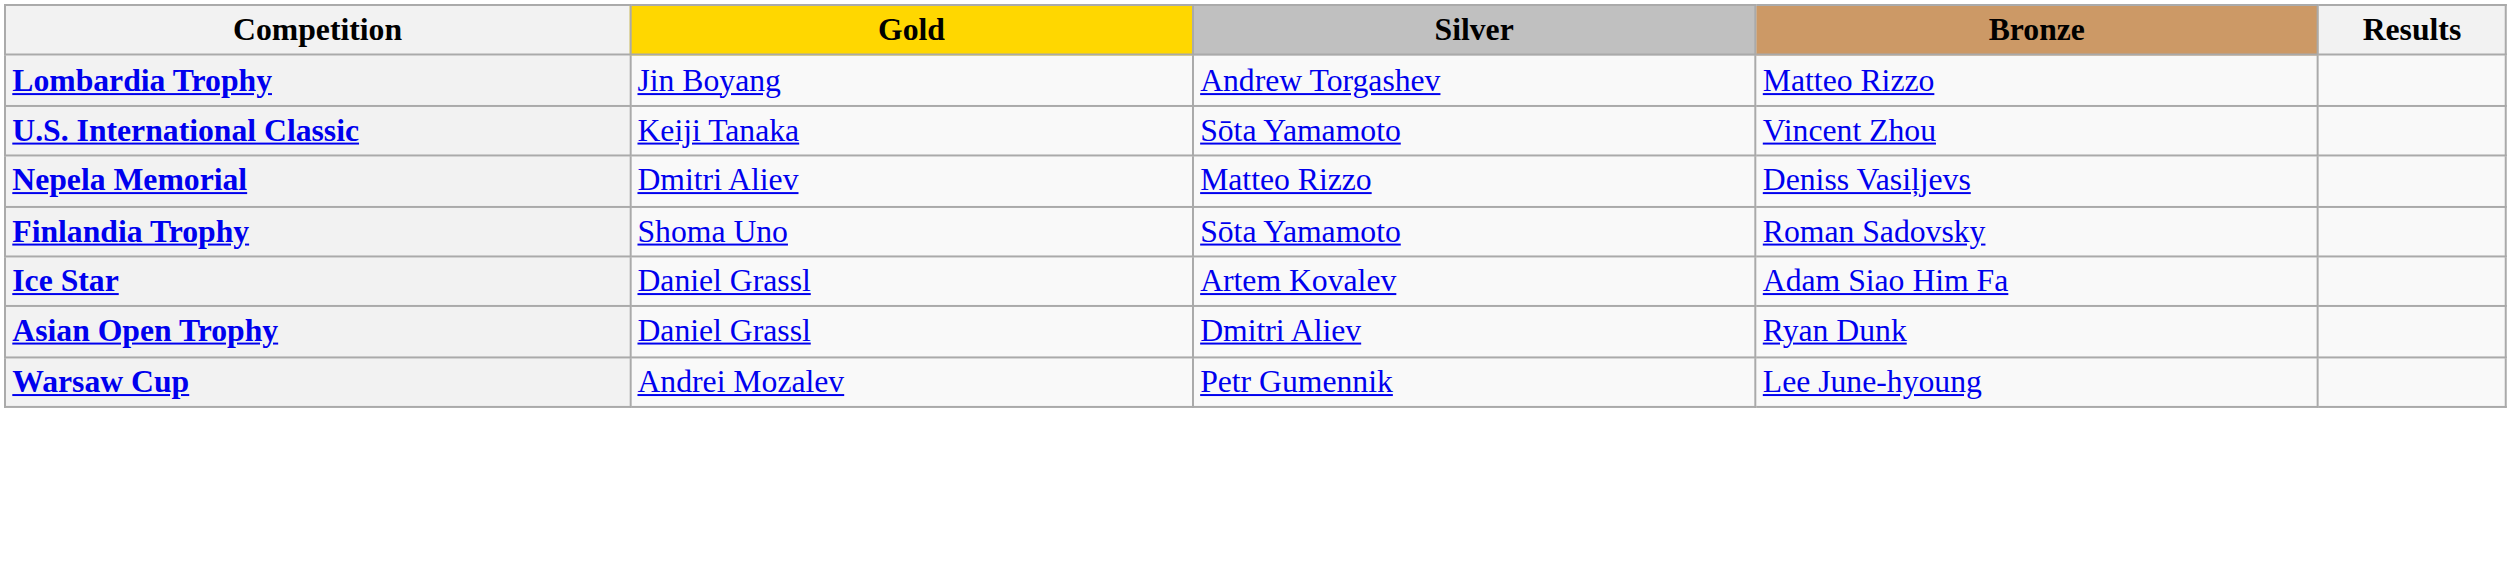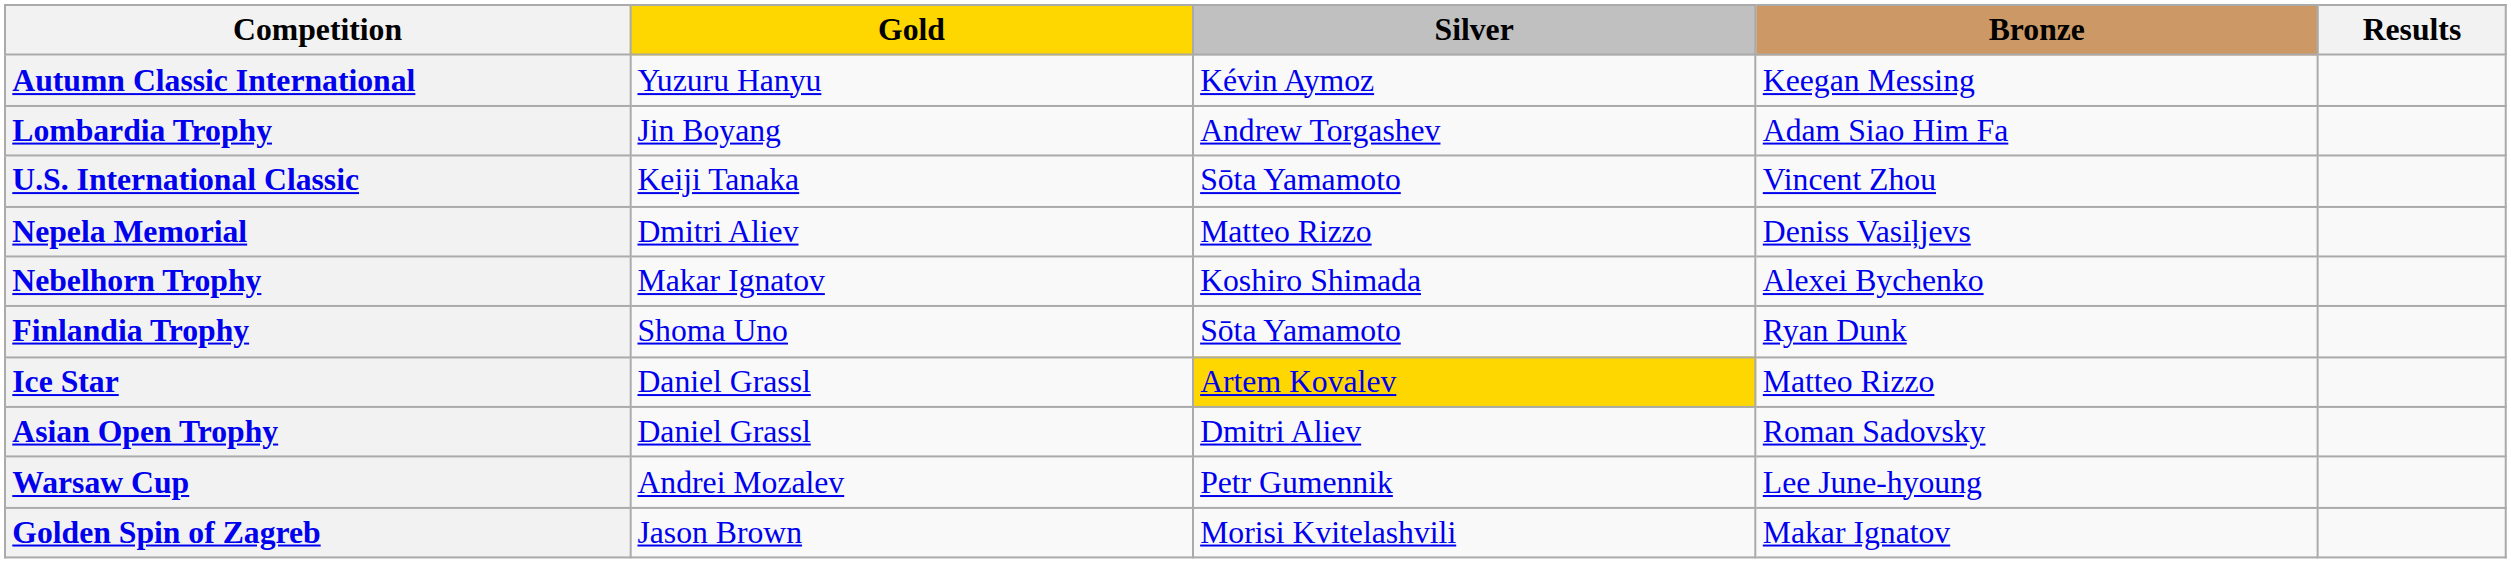+ row: (214, 79)
(1849, 79) Matteo Rizzo -> (1886, 130) Adam Siao Him Fa
+ row: (137, 280)
(1874, 230) Roman Sadovsky -> (1835, 331) Ryan Dunk
(1298, 280) no background -> (1298, 381) gold background
(1886, 280) Adam Siao Him Fa -> (1849, 381) Matteo Rizzo
(1835, 331) Ryan Dunk -> (1874, 431) Roman Sadovsky
+ row: (166, 532)
